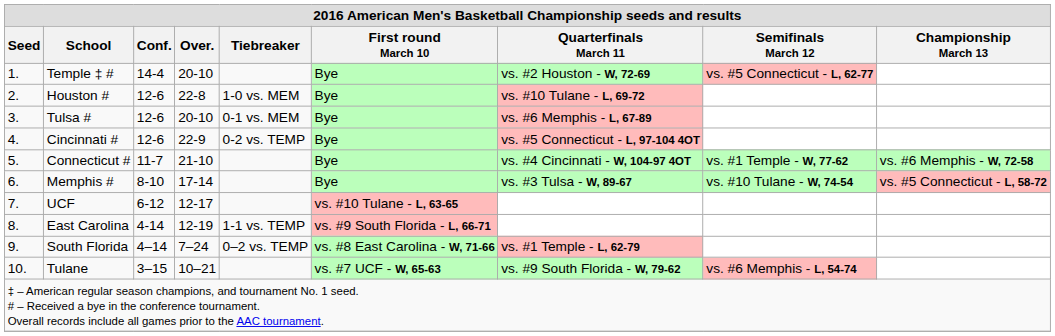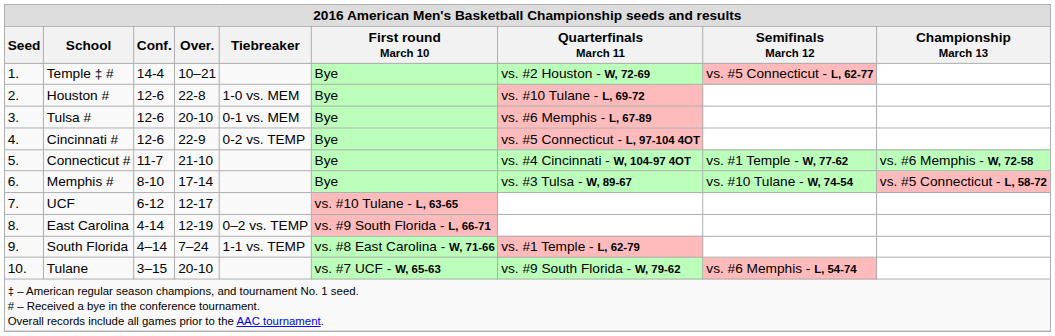(196, 74) 20-10 -> (197, 74) 10–21
(264, 225) 1-1 vs. TEMP -> (265, 225) 0–2 vs. TEMP
(265, 247) 0–2 vs. TEMP -> (264, 247) 1-1 vs. TEMP
(197, 269) 10–21 -> (196, 269) 20-10
